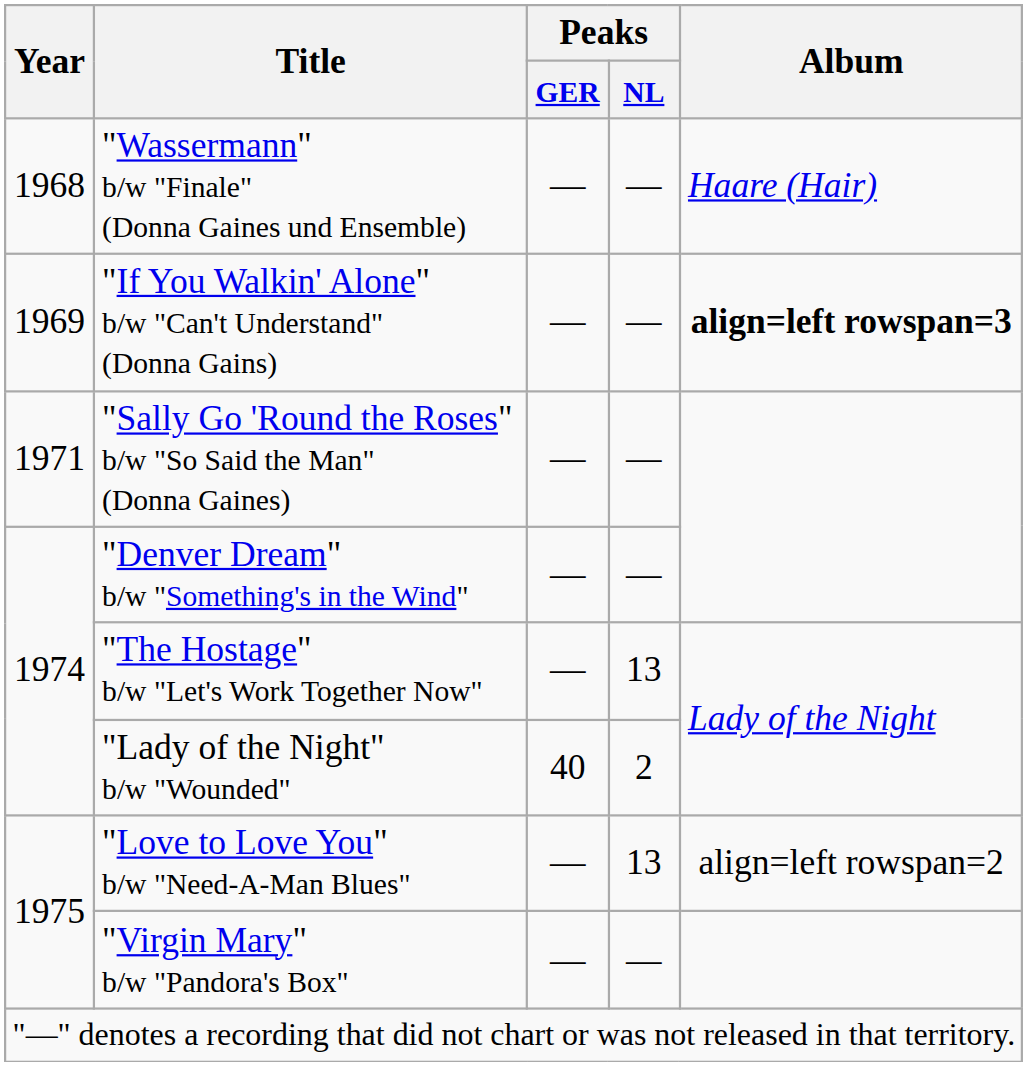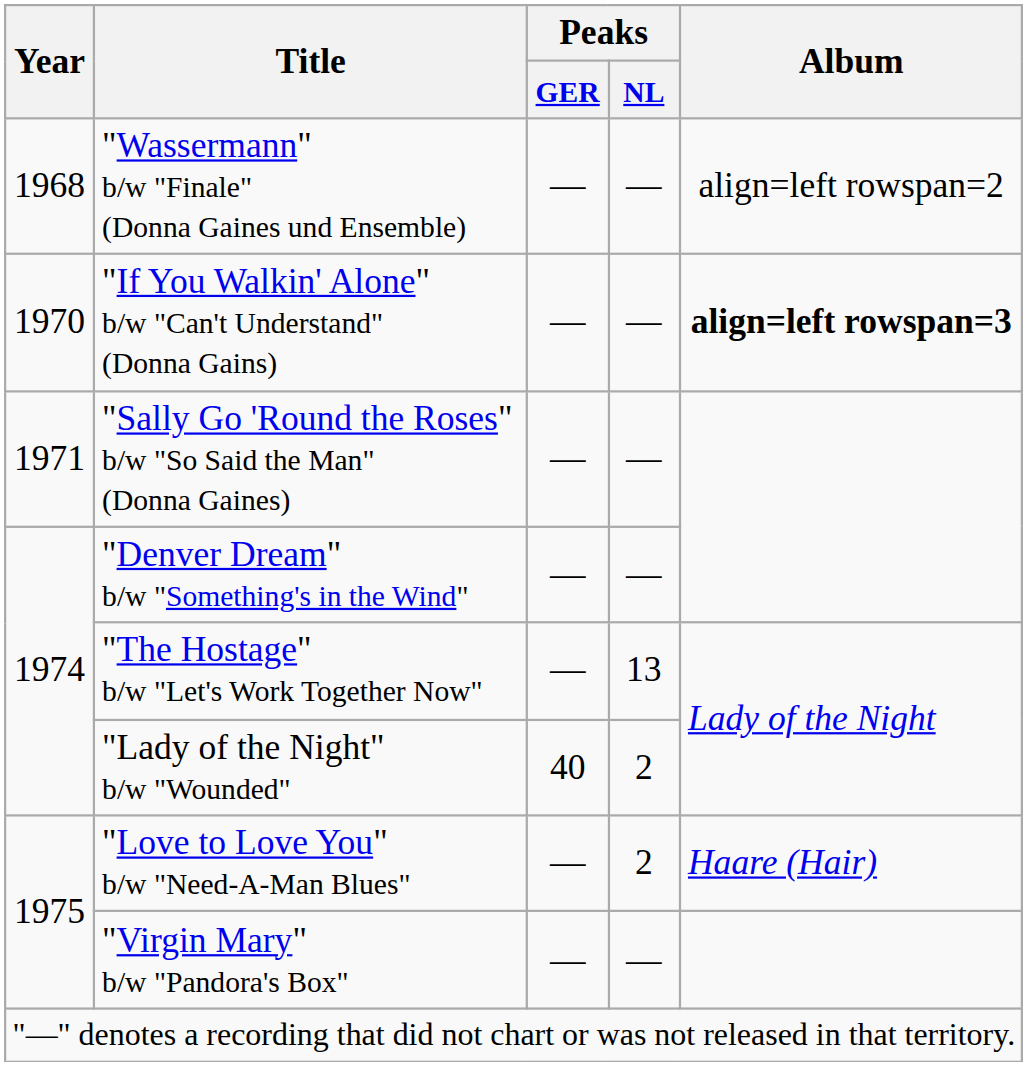(783, 185) Haare (Hair) -> (851, 185) align=left rowspan=2
(50, 321) 1969 -> (50, 321) 1970
(644, 862) 13 -> (644, 862) 2
(851, 862) align=left rowspan=2 -> (783, 862) Haare (Hair)
